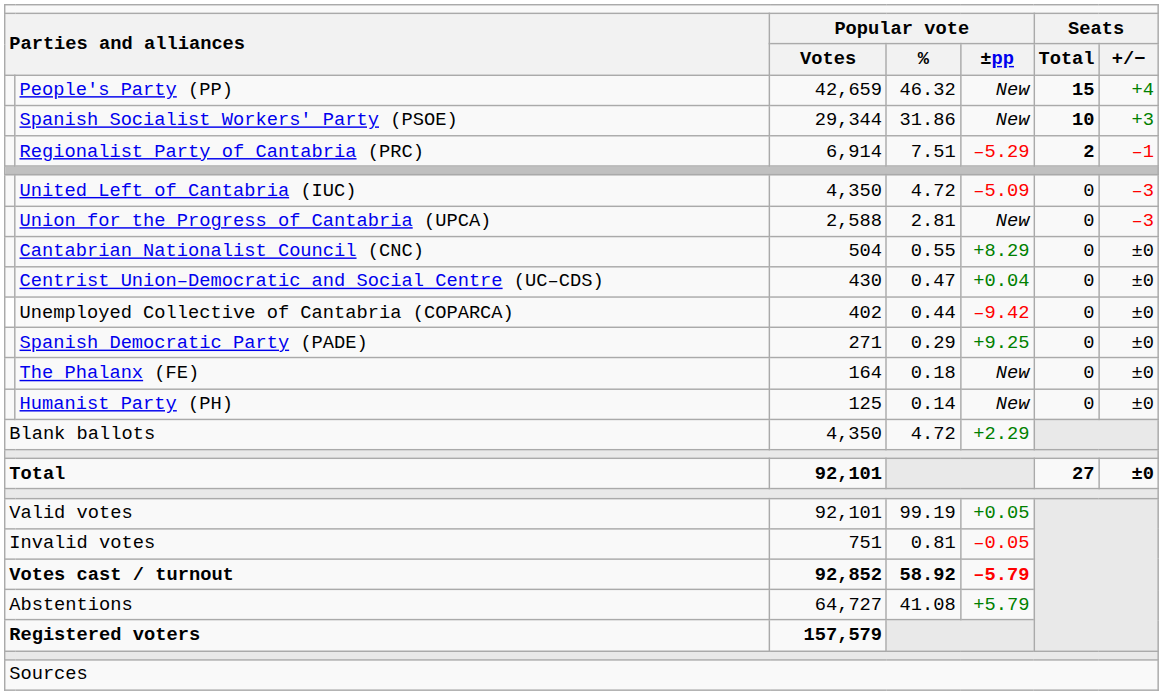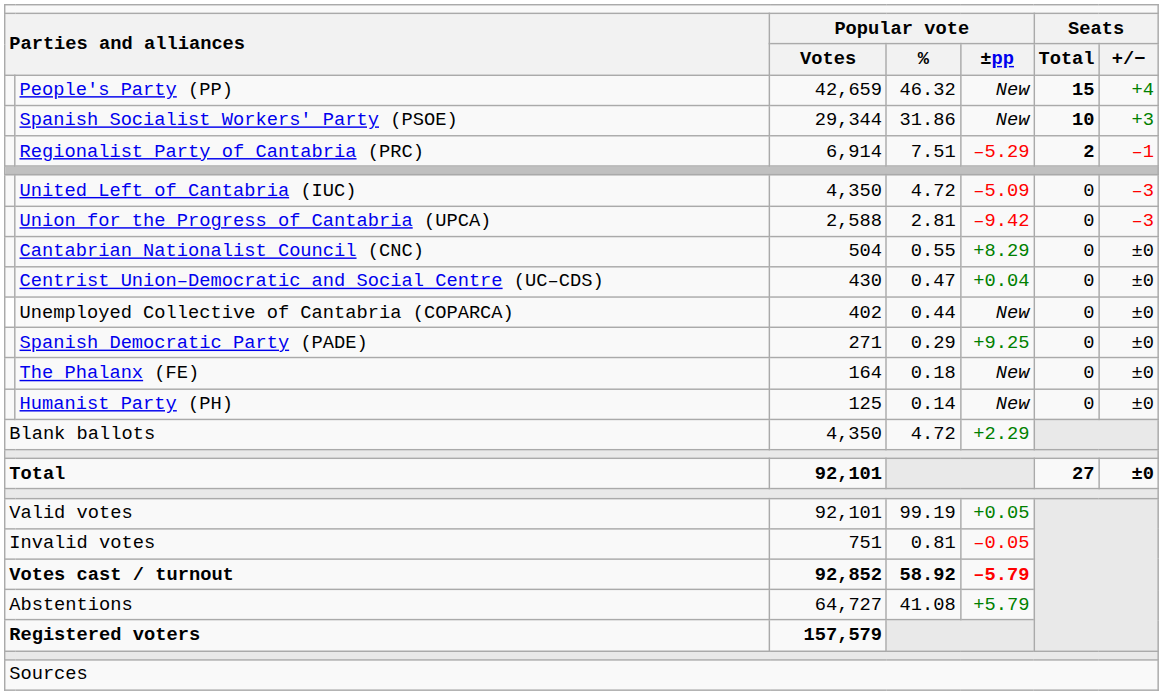(1013, 221) New -> (1001, 221) –9.42
(1001, 312) –9.42 -> (1013, 312) New
